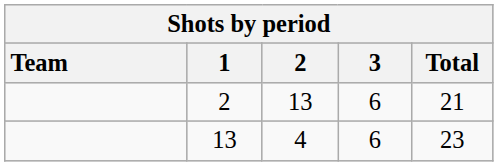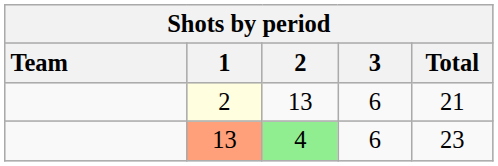(224, 101) no background -> (224, 101) lightyellow background
(224, 140) no background -> (224, 140) lightsalmon background
(300, 140) no background -> (300, 140) lightgreen background
